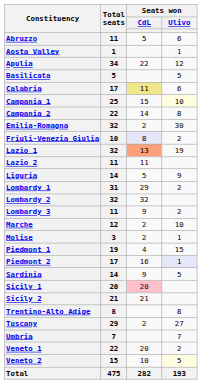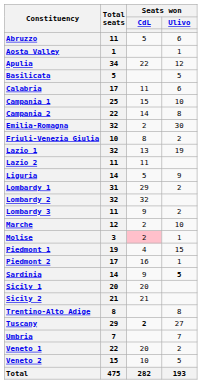(144, 88) khaki background -> (144, 88) no background
(179, 100) lightyellow background -> (179, 100) no background
(144, 138) lavender background -> (144, 138) no background
(144, 150) lightsalmon background -> (144, 150) no background
(144, 237) no background -> (144, 237) pink background
(179, 261) lavender background -> (179, 261) no background
(179, 274) normal -> (179, 274) bold
(144, 286) pink background -> (144, 286) no background
(144, 323) normal -> (144, 323) bold
(179, 360) lightyellow background -> (179, 360) no background
